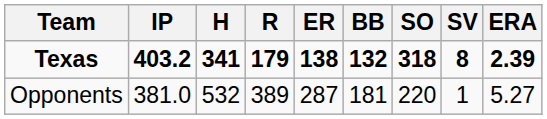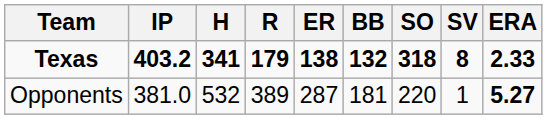(513, 59) 2.39 -> (513, 59) 2.33
(513, 95) normal -> (513, 95) bold
